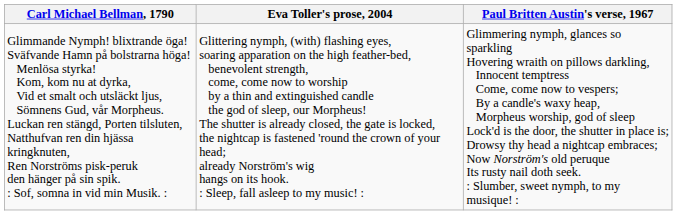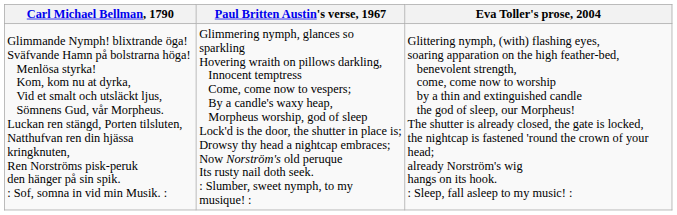columns swapped: (330, 14) <-> (568, 14)
